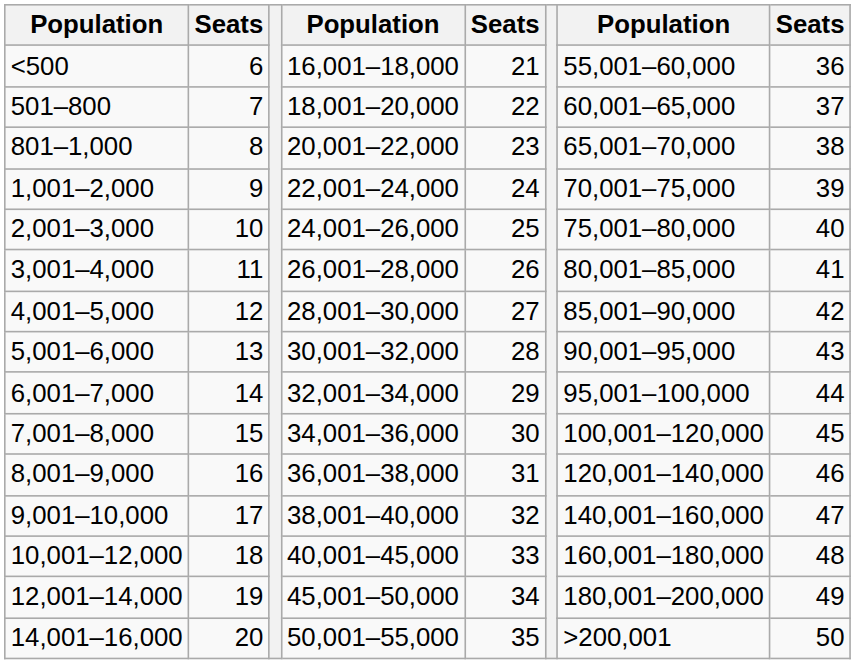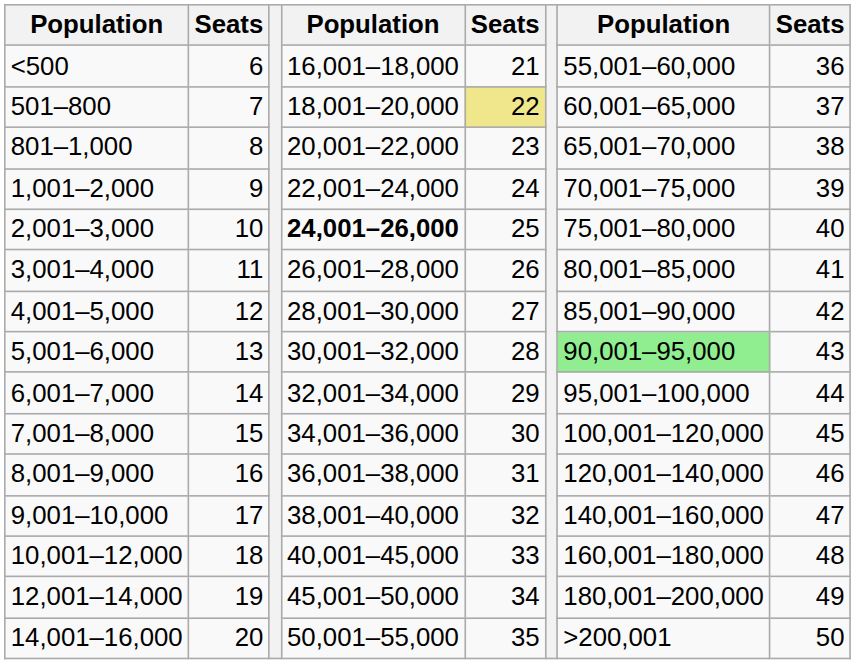(525, 106) no background -> (525, 106) khaki background
(373, 229) normal -> (373, 229) bold
(649, 351) no background -> (649, 351) lightgreen background
